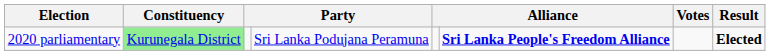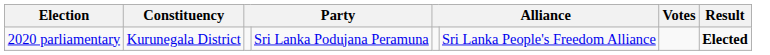(184, 38) lightgreen background -> (184, 38) no background
(556, 38) bold -> (549, 38) normal
